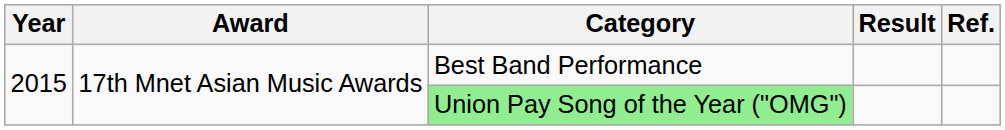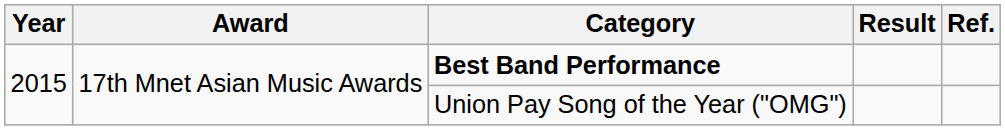(568, 64) normal -> (577, 64) bold
(640, 104) lightgreen background -> (640, 104) no background
